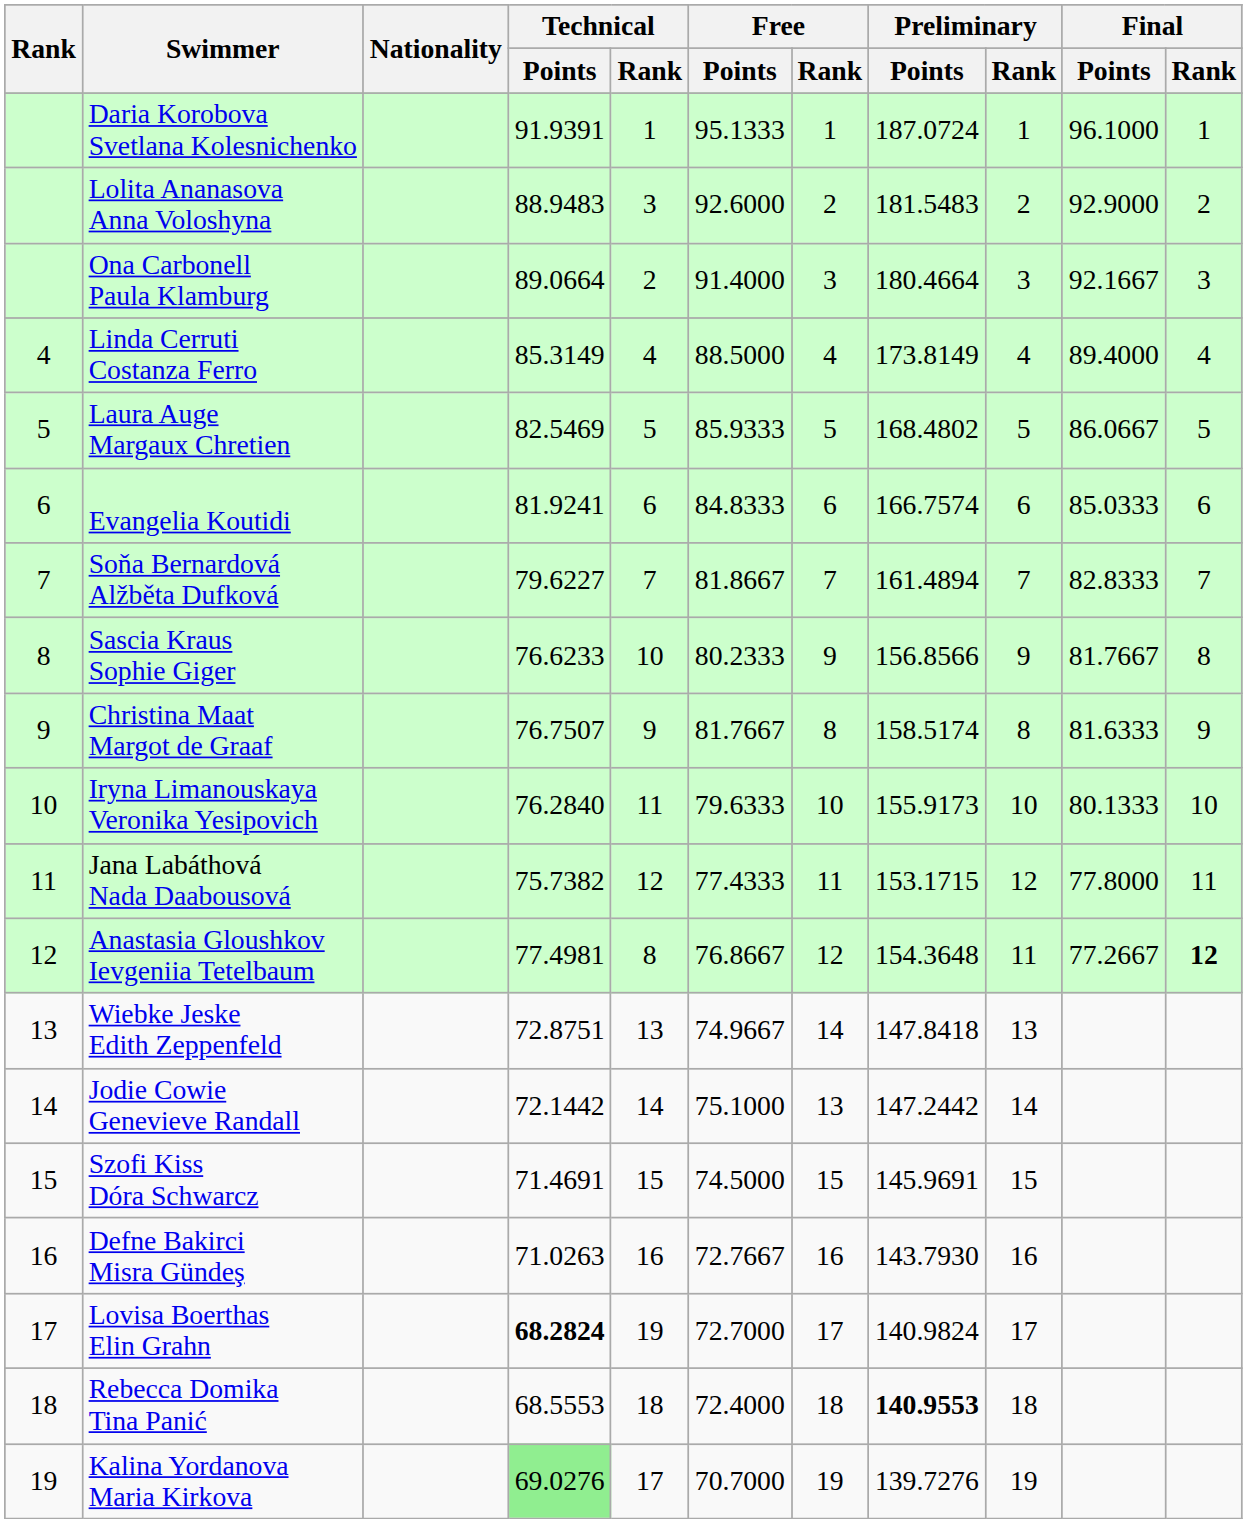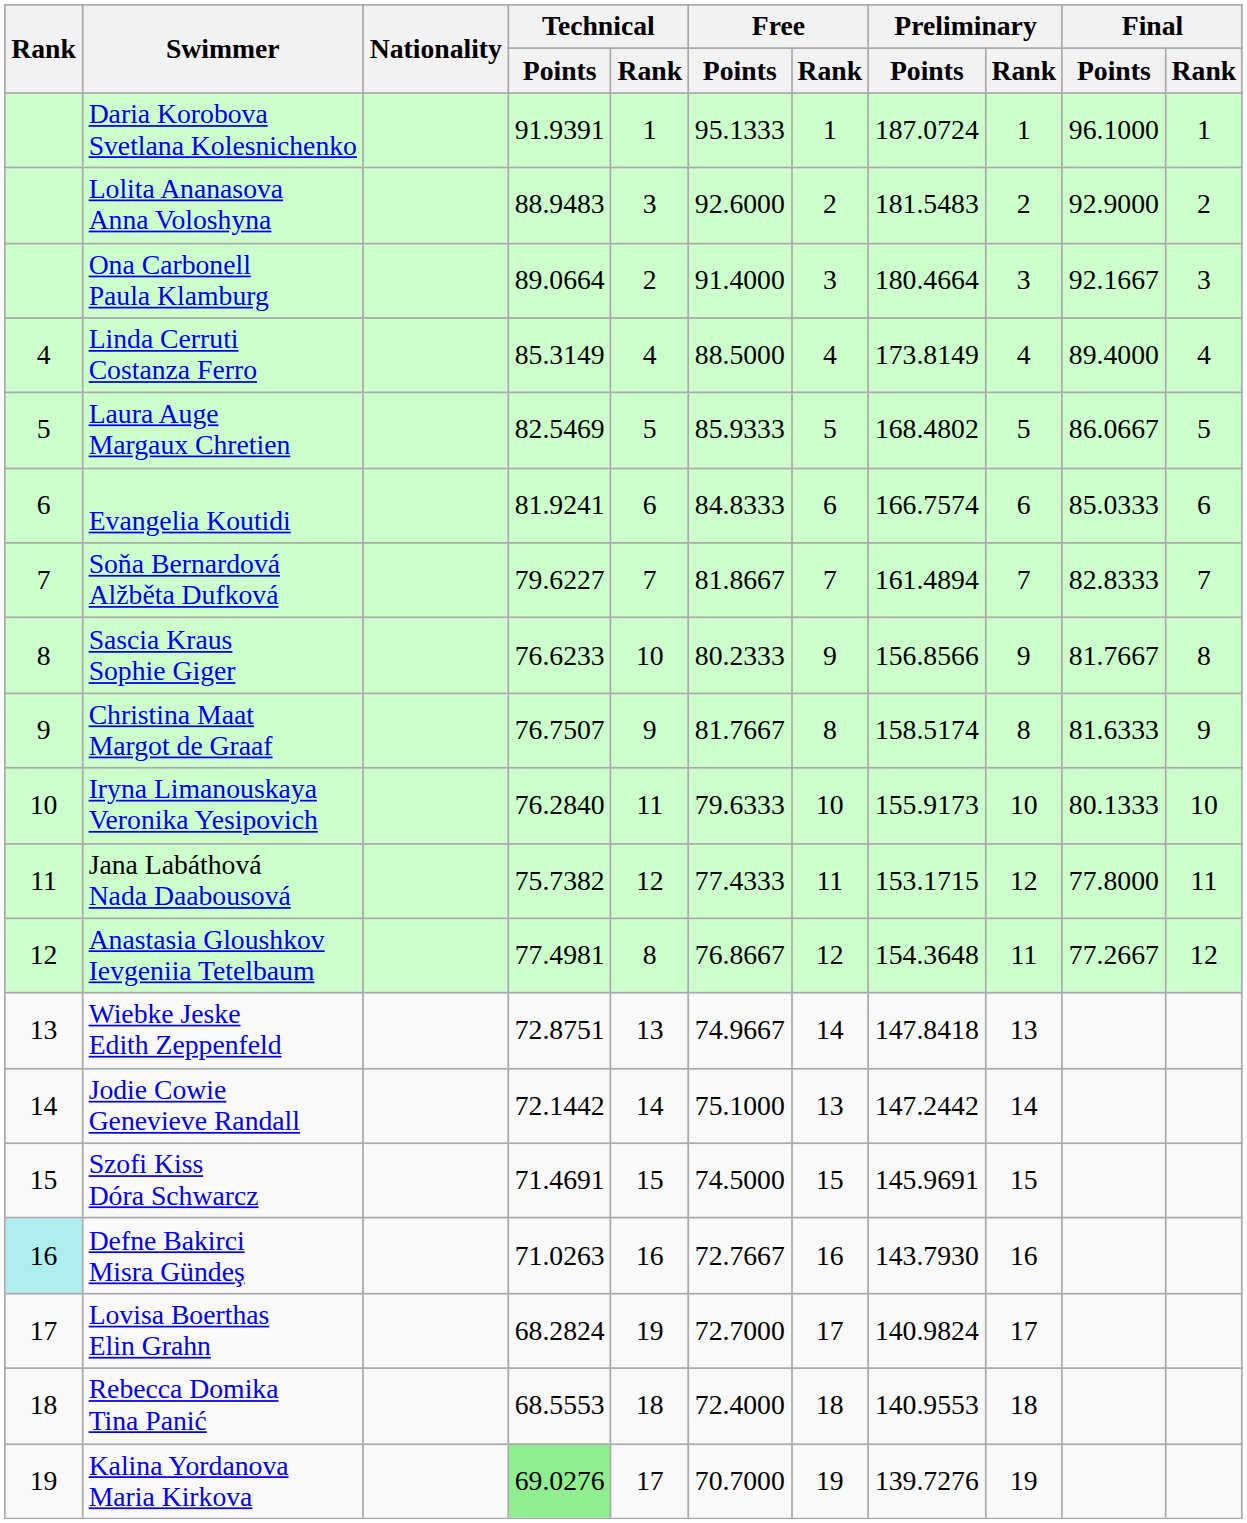(1204, 955) bold -> (1204, 955) normal
(44, 1255) no background -> (44, 1255) paleturquoise background
(560, 1330) bold -> (560, 1330) normal
(927, 1405) bold -> (927, 1405) normal
